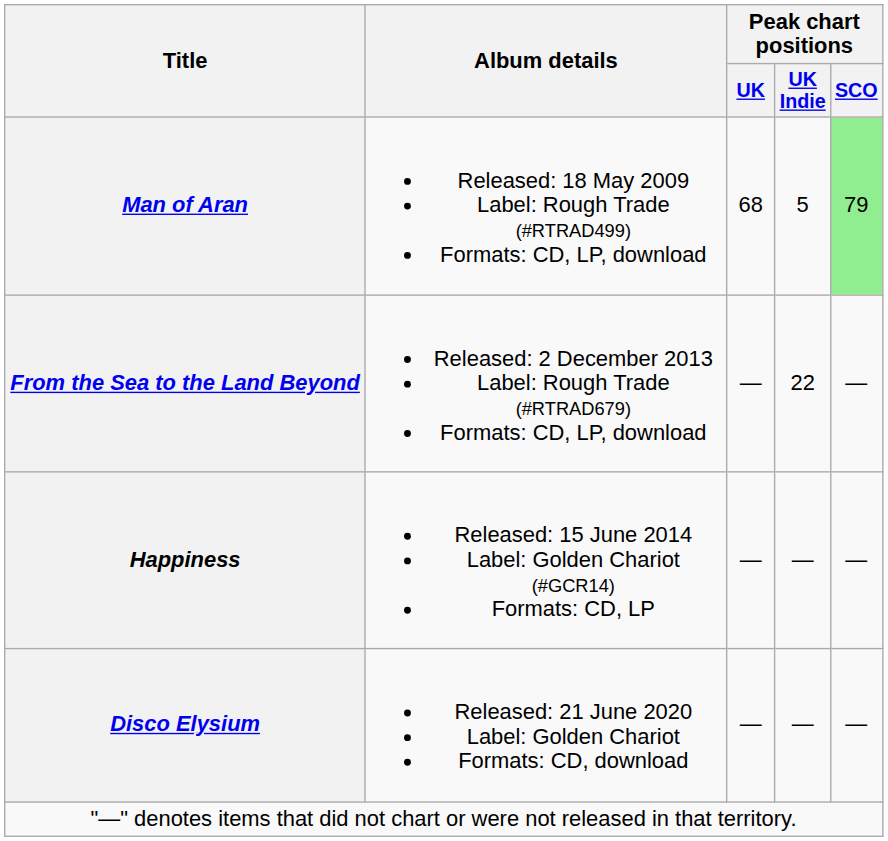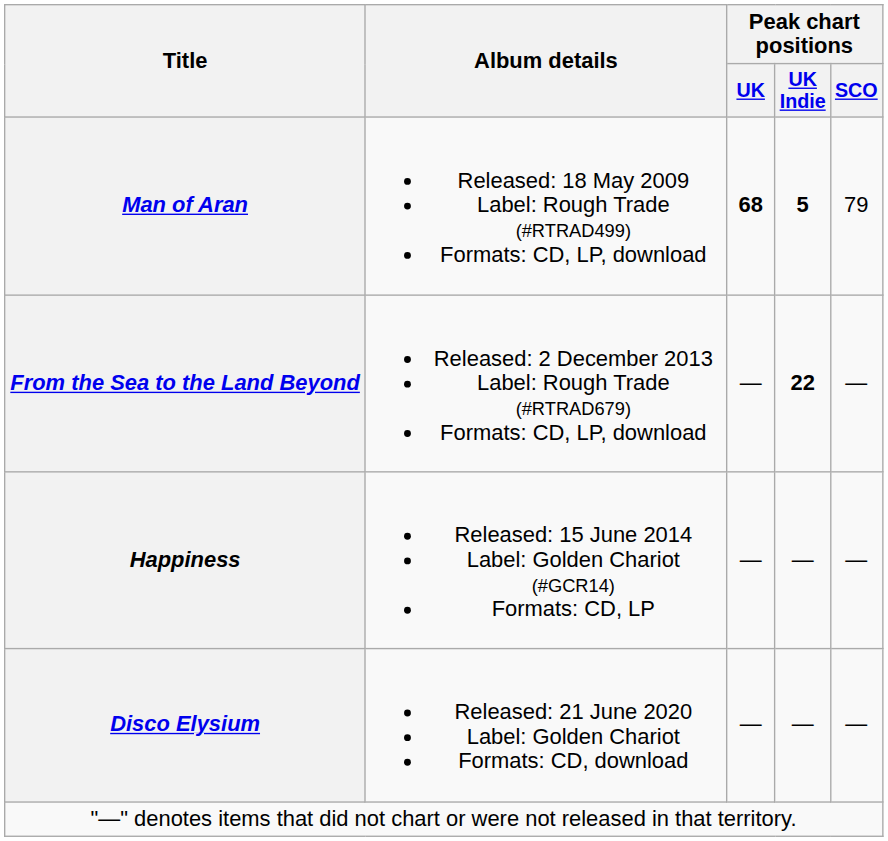(751, 205) normal -> (751, 205) bold
(803, 205) normal -> (803, 205) bold
(856, 205) lightgreen background -> (856, 205) no background
(803, 382) normal -> (803, 382) bold
